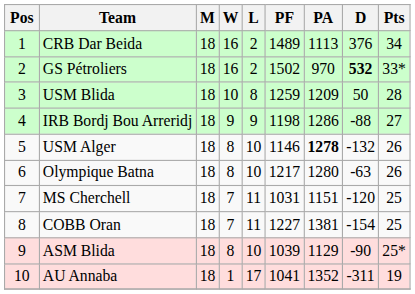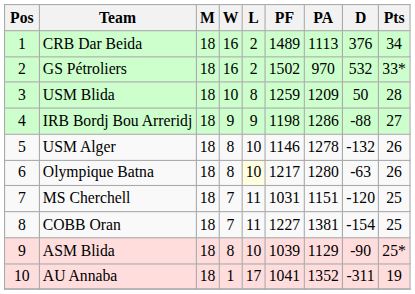(361, 69) bold -> (361, 69) normal
(323, 147) bold -> (323, 147) normal
(254, 173) no background -> (254, 173) lightyellow background
